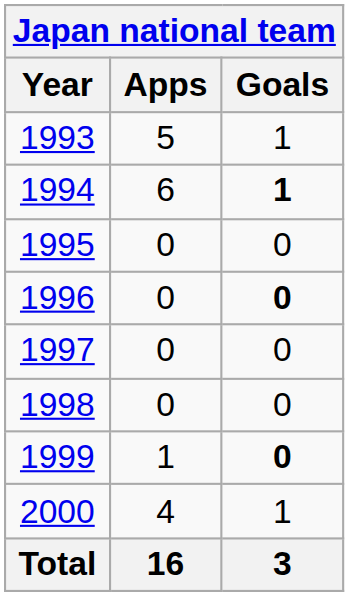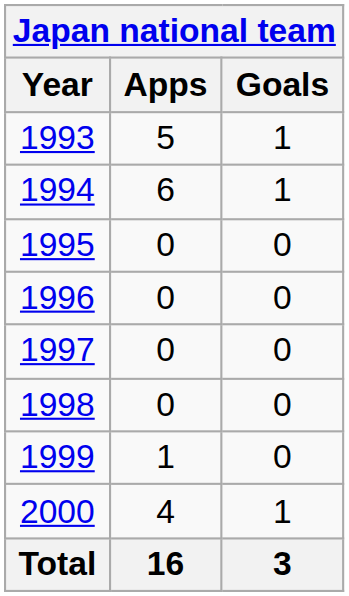(282, 191) bold -> (282, 191) normal
(282, 297) bold -> (282, 297) normal
(282, 457) bold -> (282, 457) normal
